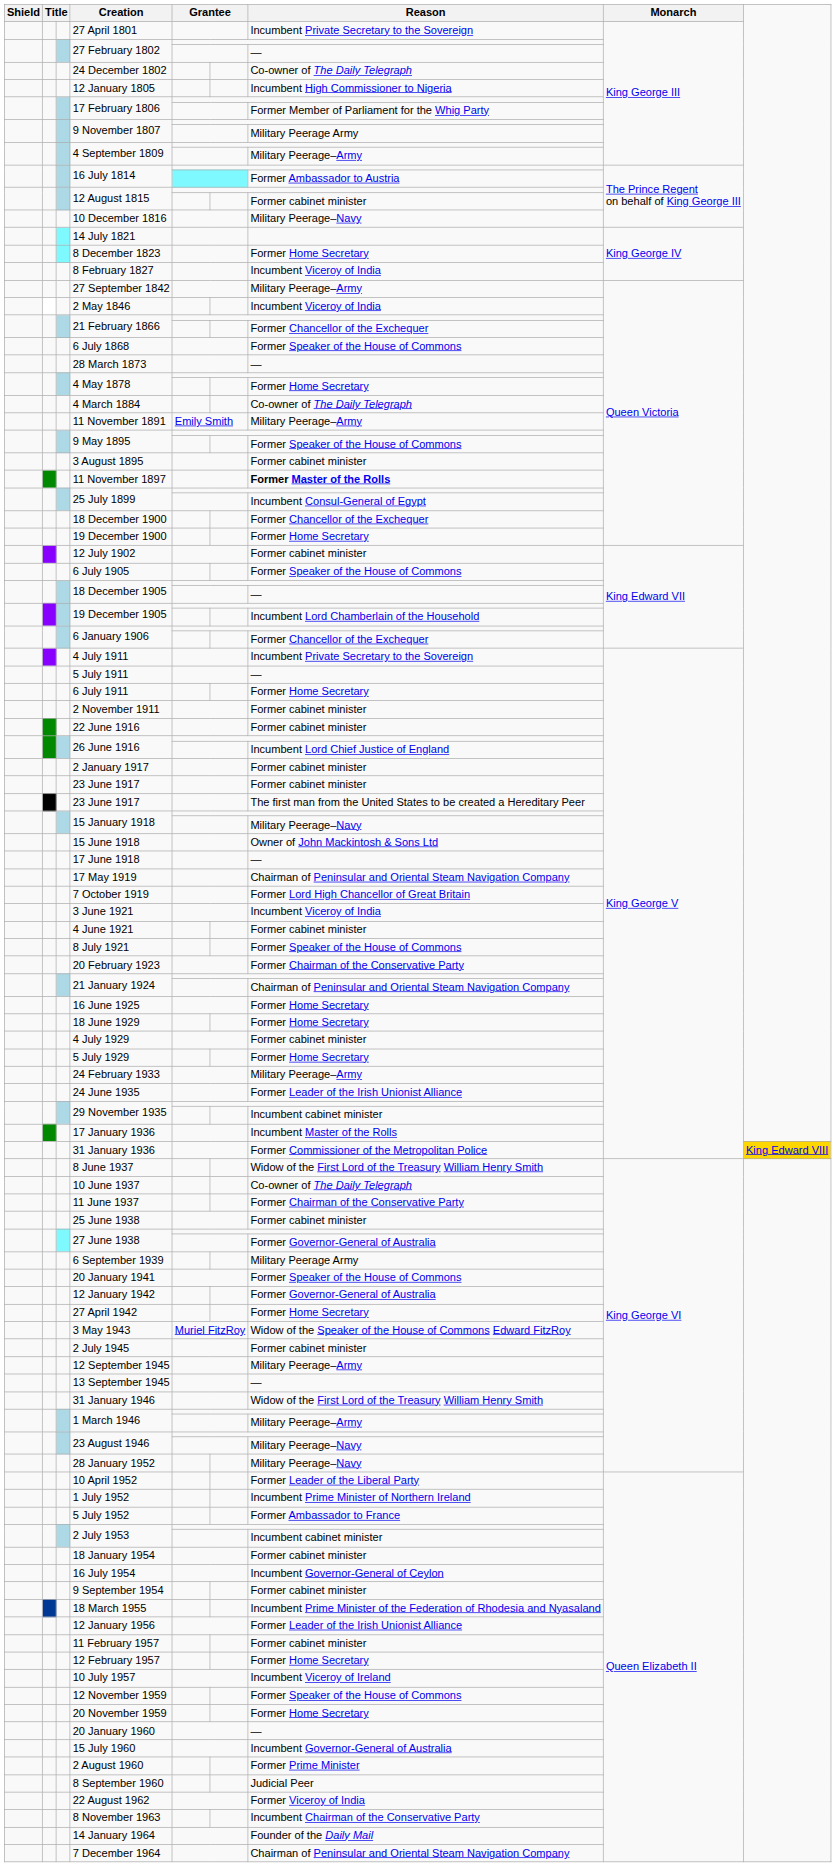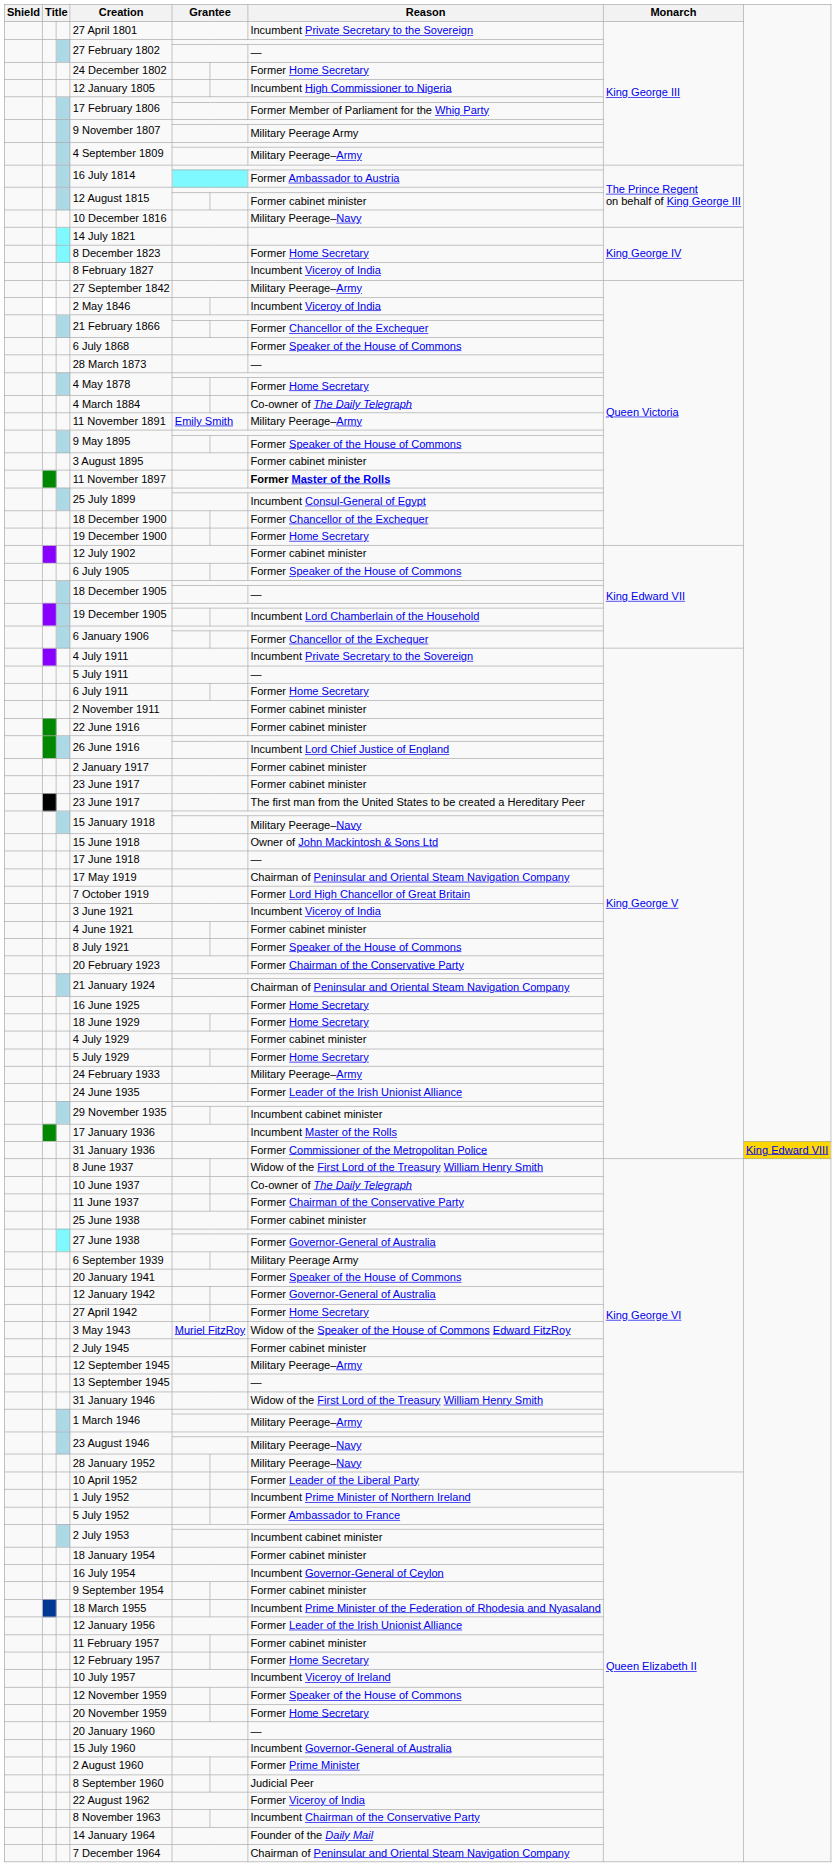(331, 70) Co-owner of The Daily Telegraph -> (310, 70) Former Home Secretary
